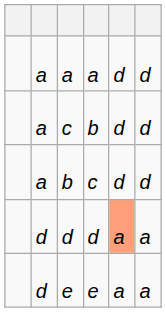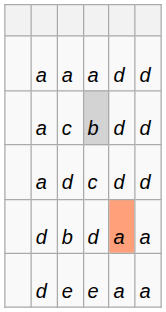(93, 117) no background -> (93, 117) lightgrey background
(67, 171) b -> (67, 171) d
(67, 225) d -> (67, 225) b
